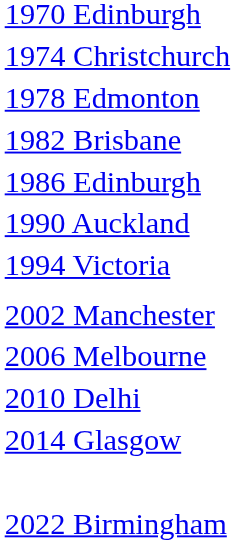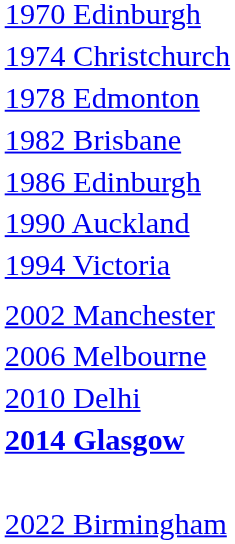(93, 439) normal -> (95, 439) bold
